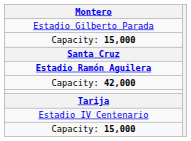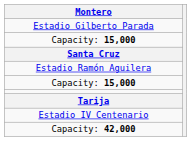(94, 68) bold -> (94, 68) normal
(94, 82) Capacity: 42,000 -> (94, 82) Capacity: 15,000
(94, 129) Capacity: 15,000 -> (94, 129) Capacity: 42,000
